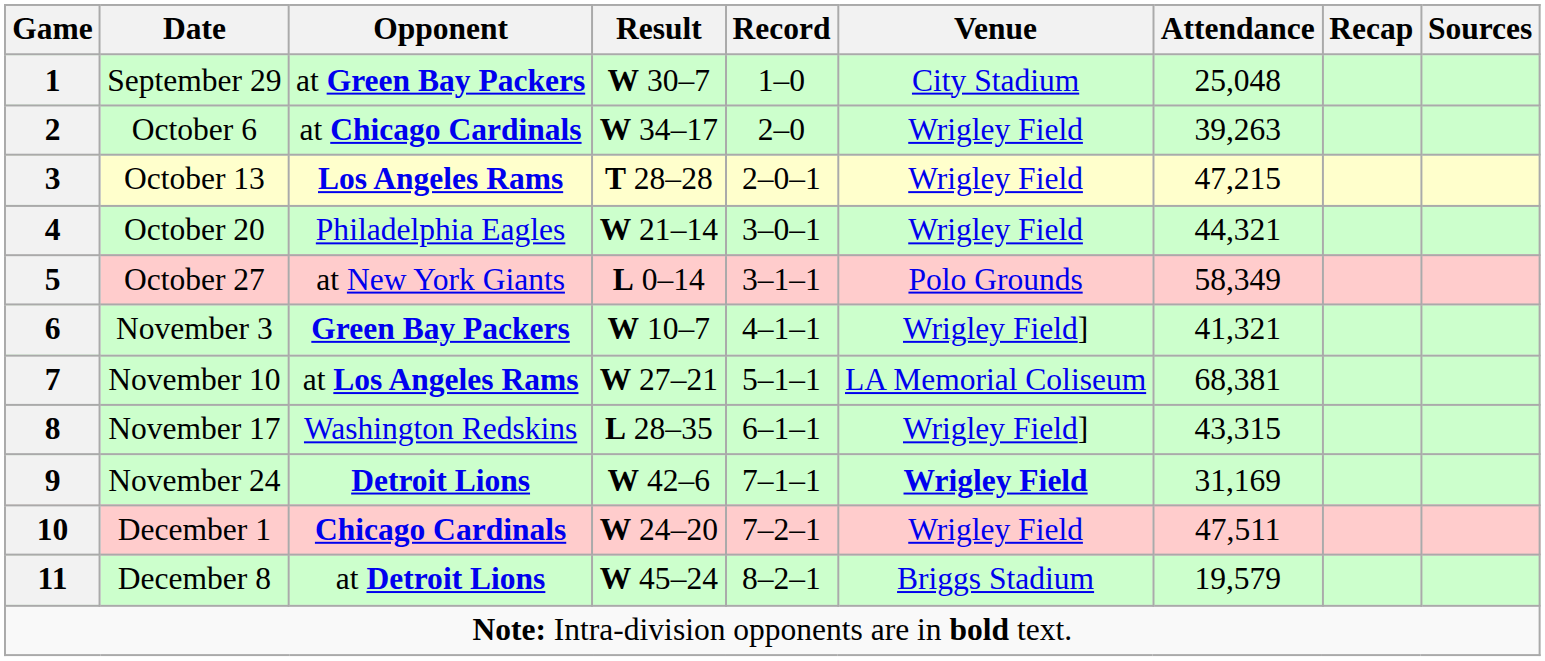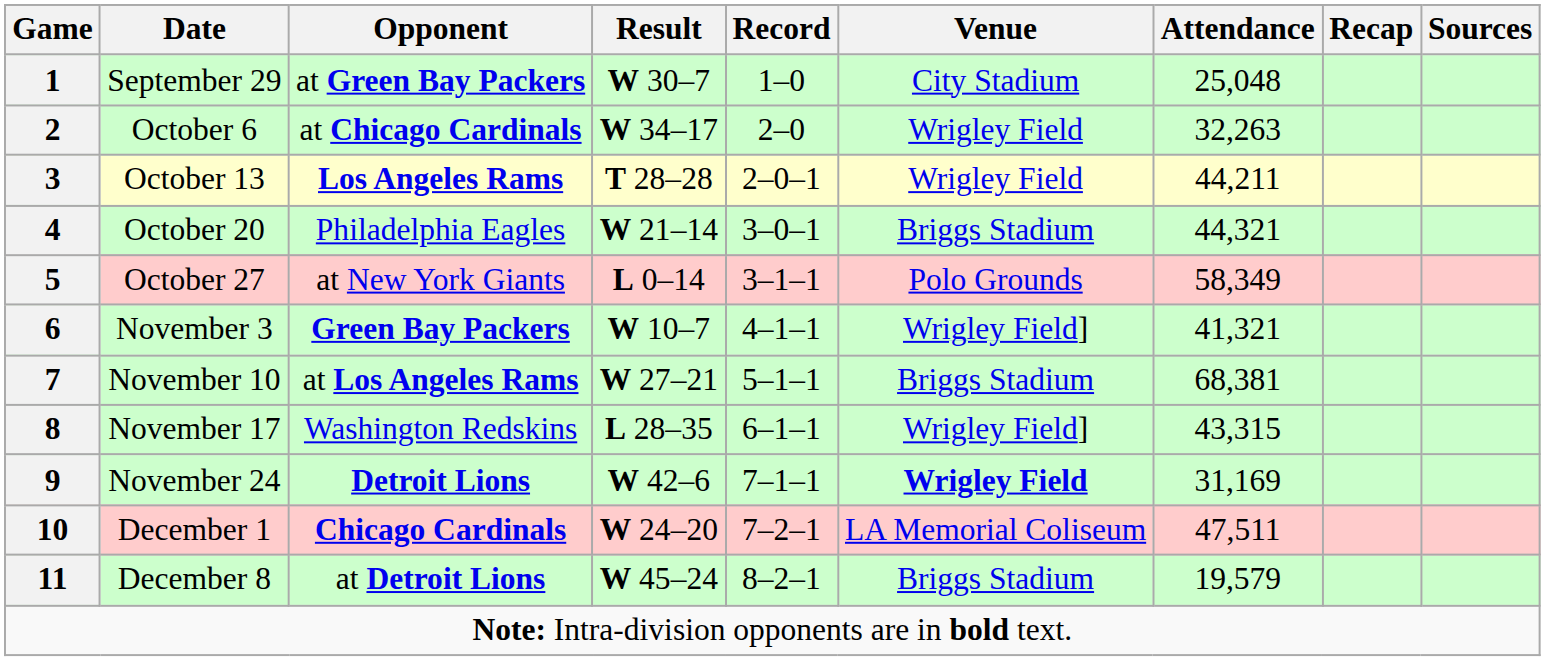(1238, 129) 39,263 -> (1238, 129) 32,263
(1238, 179) 47,215 -> (1238, 179) 44,211
(996, 229) Wrigley Field -> (996, 229) Briggs Stadium
(996, 379) LA Memorial Coliseum -> (996, 379) Briggs Stadium
(996, 529) Wrigley Field -> (996, 529) LA Memorial Coliseum
